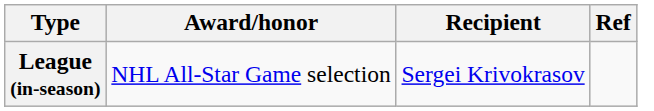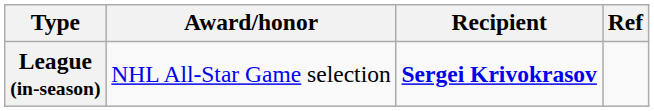(493, 73) normal -> (499, 73) bold
